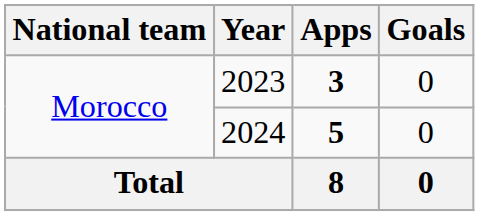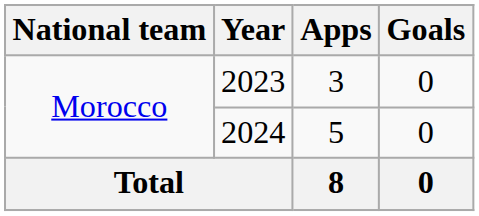(336, 81) bold -> (336, 81) normal
(336, 132) bold -> (336, 132) normal
